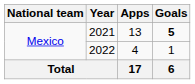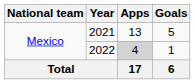(171, 32) bold -> (171, 32) normal
(135, 50) no background -> (135, 50) lightgrey background
